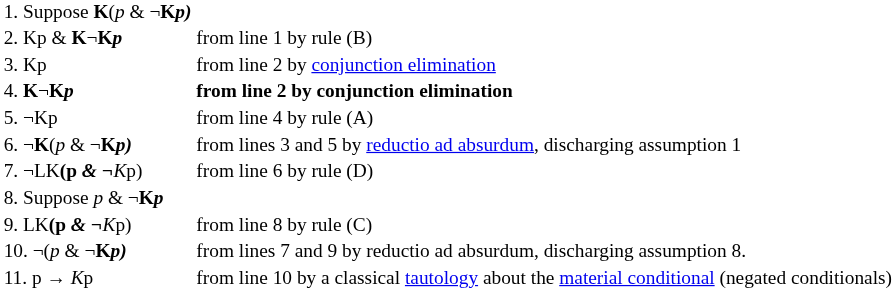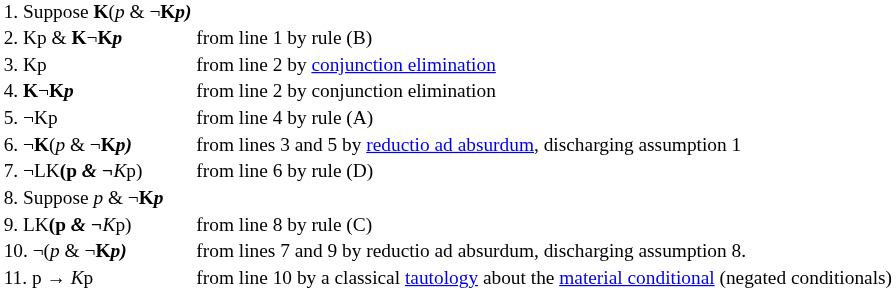(355, 91) bold -> (346, 91) normal
